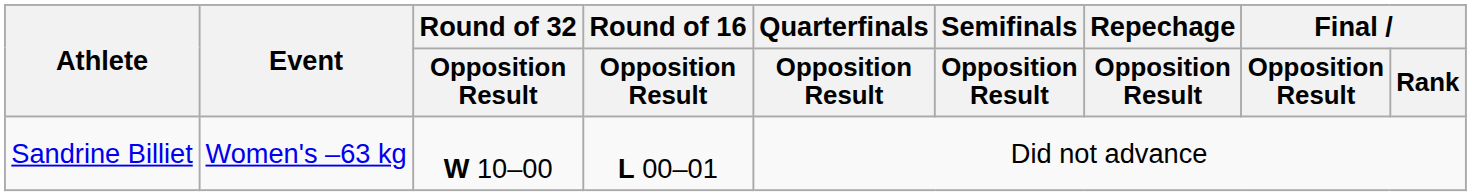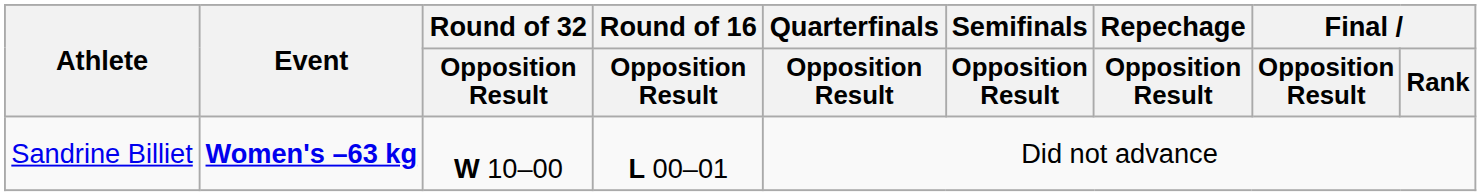(306, 154) normal -> (311, 154) bold
